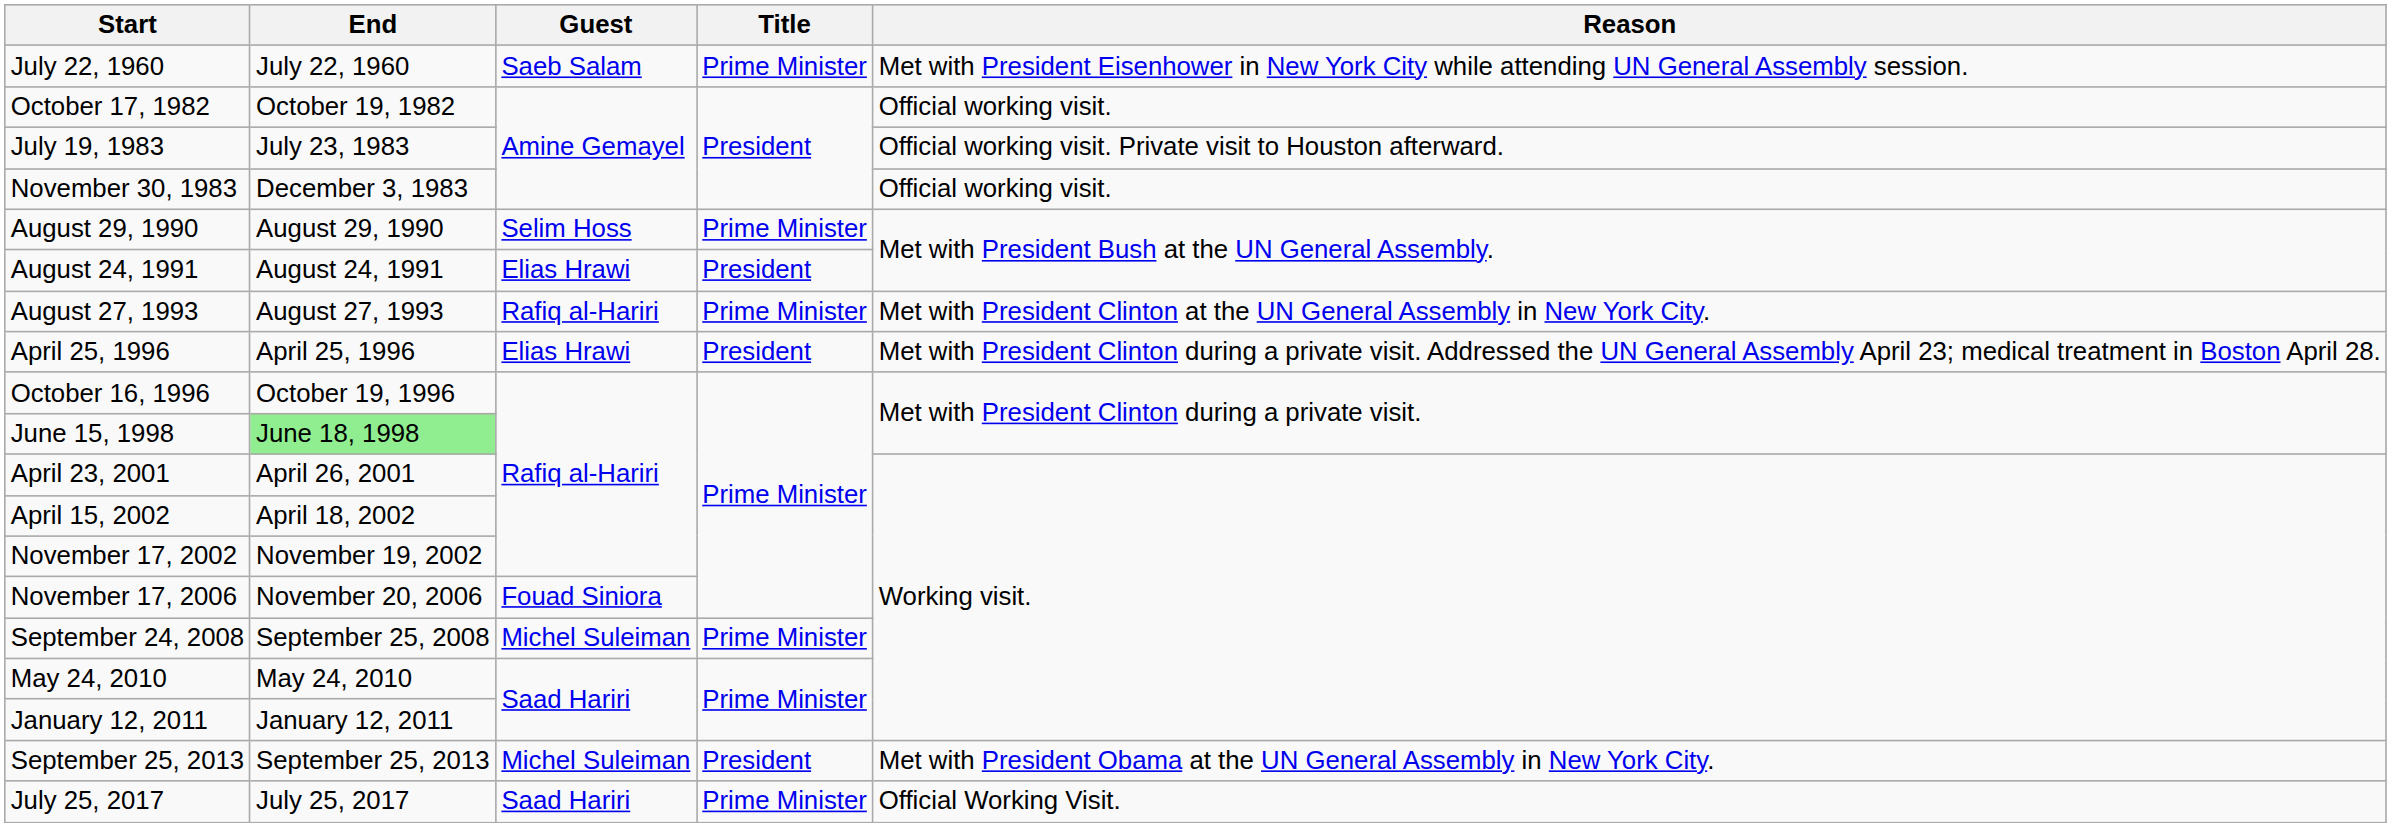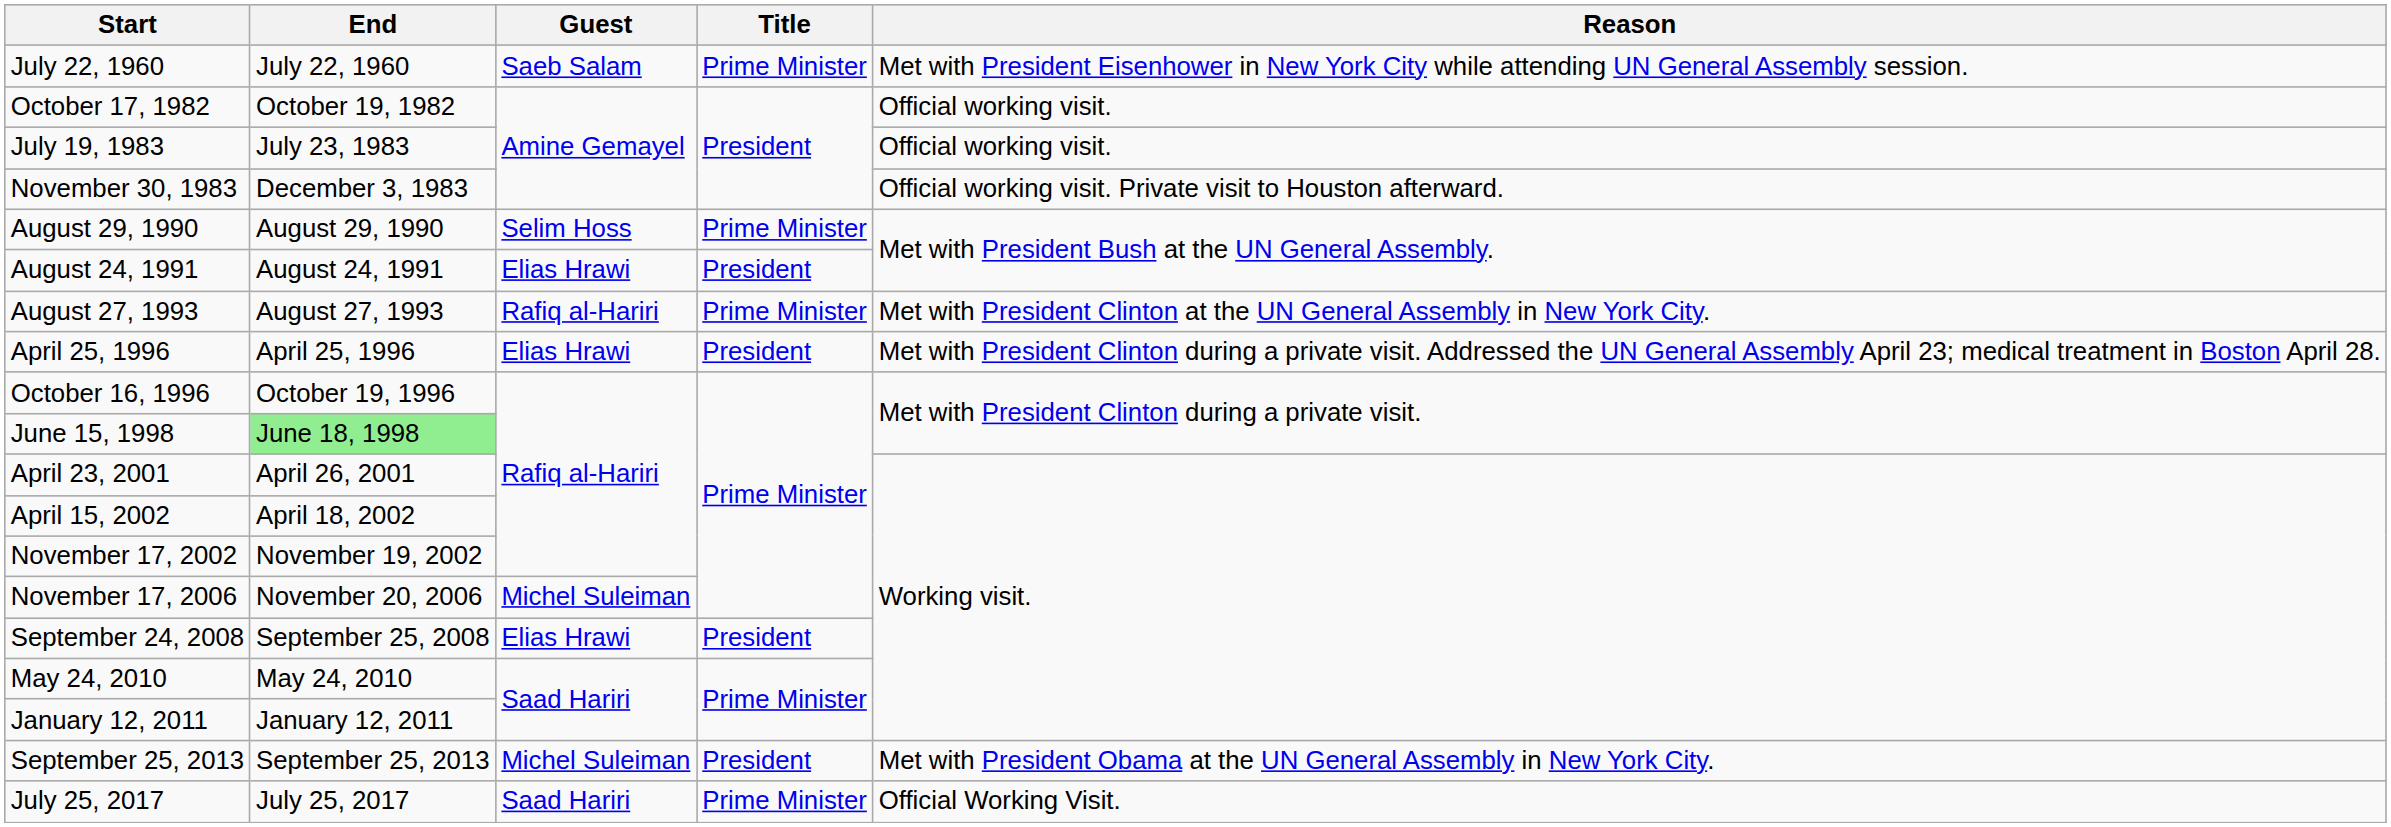(1191, 147) Official working visit. Private visit to Houston afterward. -> (995, 147) Official working visit.
(995, 188) Official working visit. -> (1191, 188) Official working visit. Private visit to Houston afterward.
(582, 596) Fouad Siniora -> (596, 596) Michel Suleiman
(596, 637) Michel Suleiman -> (566, 637) Elias Hrawi
(785, 637) Prime Minister -> (757, 637) President
